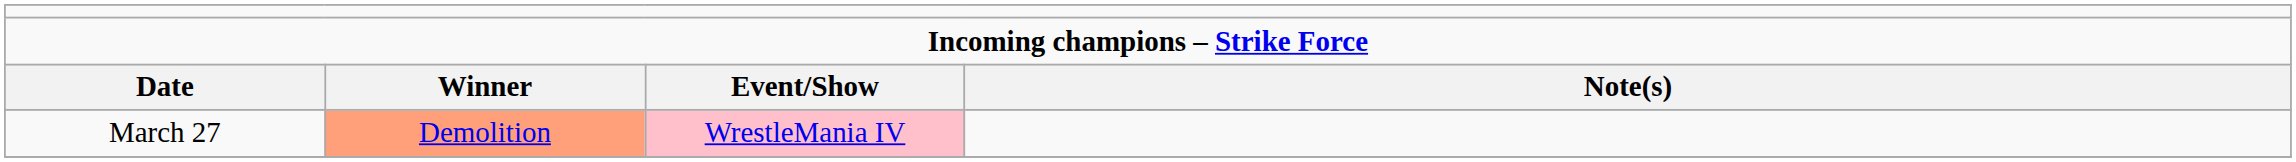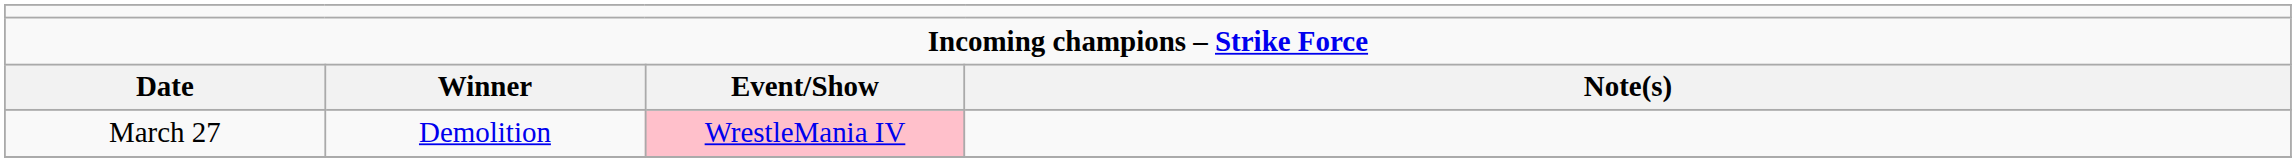(485, 132) lightsalmon background -> (485, 132) no background
